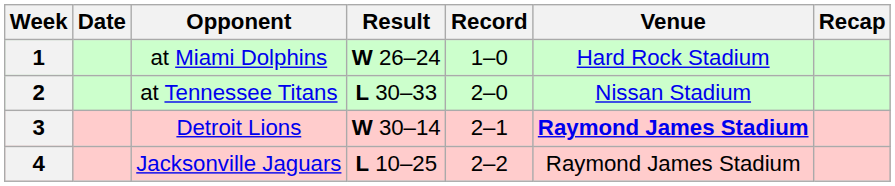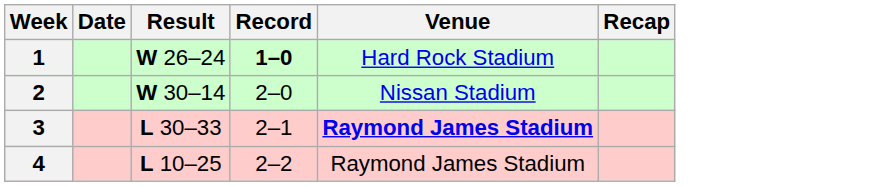- column: (239, 22)
(489, 57) normal -> (274, 57) bold
(396, 92) L 30–33 -> (181, 92) W 30–14
(396, 127) W 30–14 -> (181, 127) L 30–33
